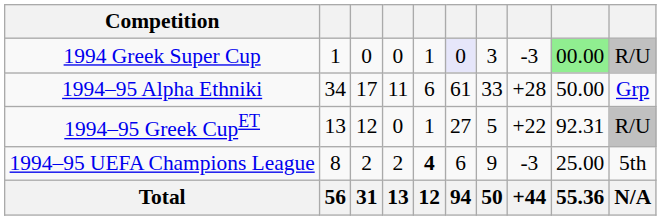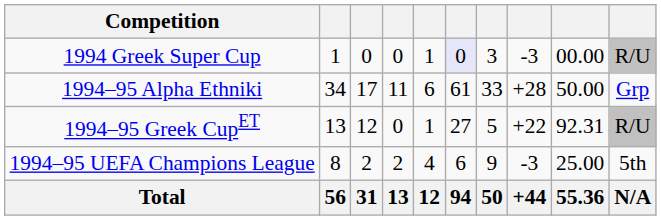(580, 55) lightgreen background -> (580, 55) no background
(429, 163) bold -> (429, 163) normal
